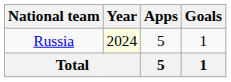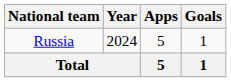(122, 40) lightyellow background -> (122, 40) no background
